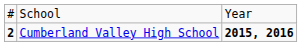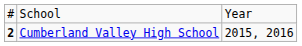(259, 32) bold -> (259, 32) normal
